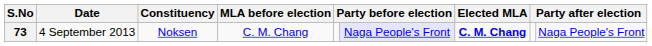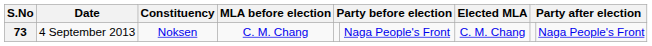(397, 32) lavender background -> (397, 32) no background
(492, 32) bold -> (492, 32) normal
